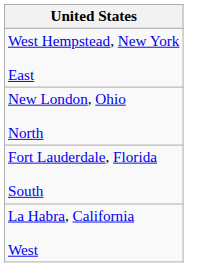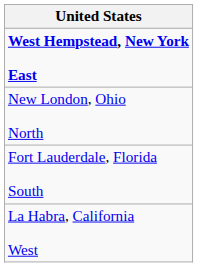(94, 57) normal -> (98, 57) bold
